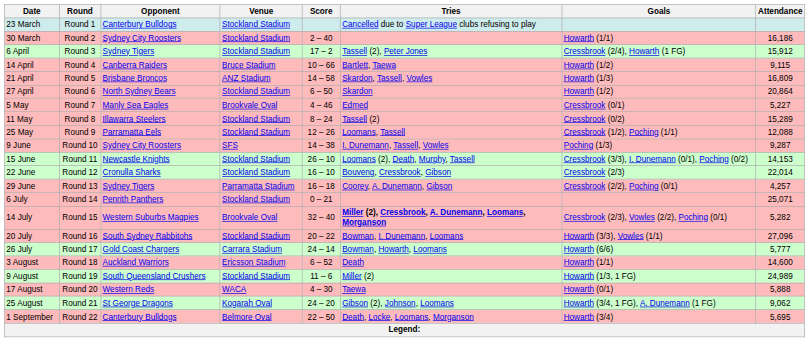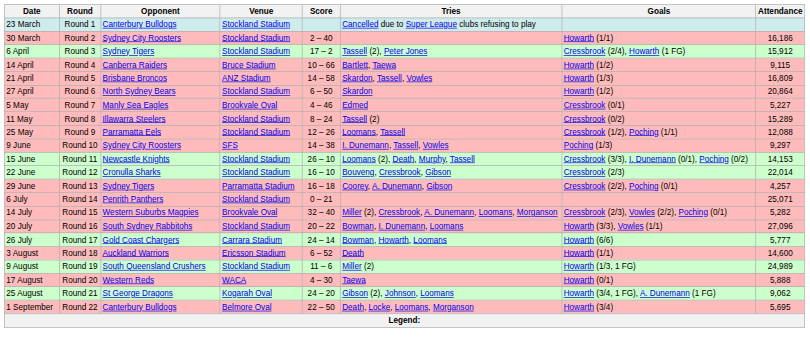(780, 146) 9,287 -> (780, 146) 9,297
(434, 218) bold -> (450, 213) normal
